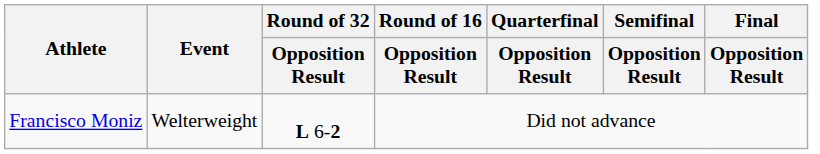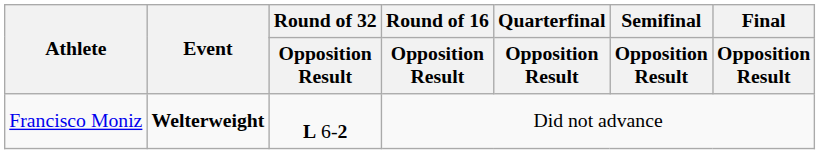(204, 121) normal -> (208, 121) bold
